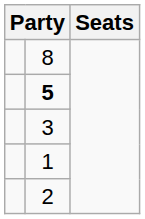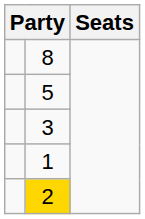(48, 92) bold -> (48, 92) normal
(48, 197) no background -> (48, 197) gold background
